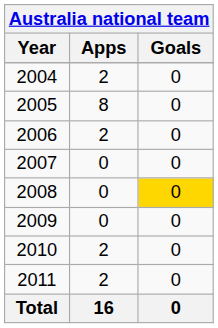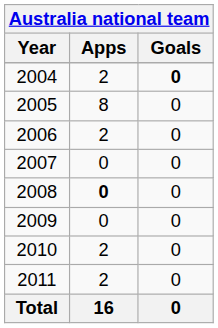(176, 76) normal -> (176, 76) bold
(104, 192) normal -> (104, 192) bold
(176, 192) gold background -> (176, 192) no background
